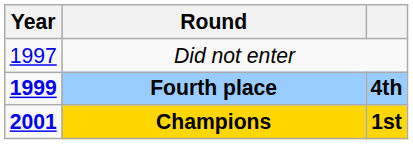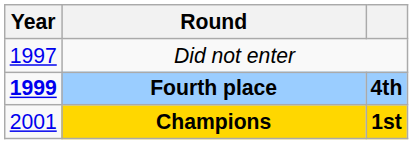(33, 122) bold -> (33, 122) normal
